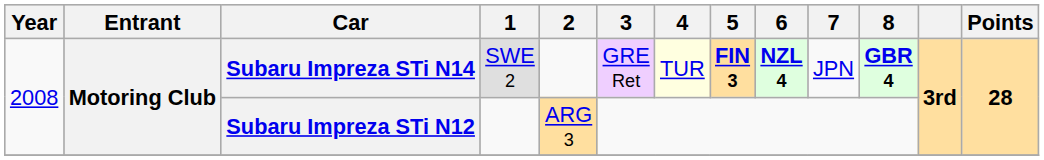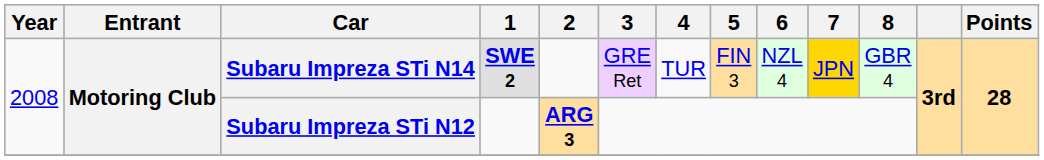(510, 67) normal -> (510, 68) bold
(682, 68) lightyellow background -> (684, 68) no background
(733, 68) bold -> (734, 67) normal
(782, 68) bold -> (782, 67) normal
(834, 68) no background -> (834, 68) gold background
(889, 68) bold -> (888, 67) normal
(569, 125) normal -> (569, 126) bold
